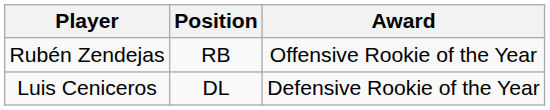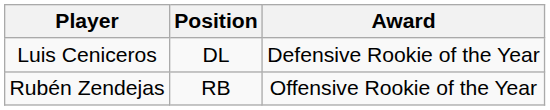rows swapped: (87, 54) <-> (87, 88)
